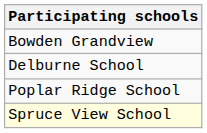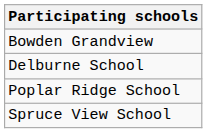(90, 115) lightyellow background -> (90, 115) no background
